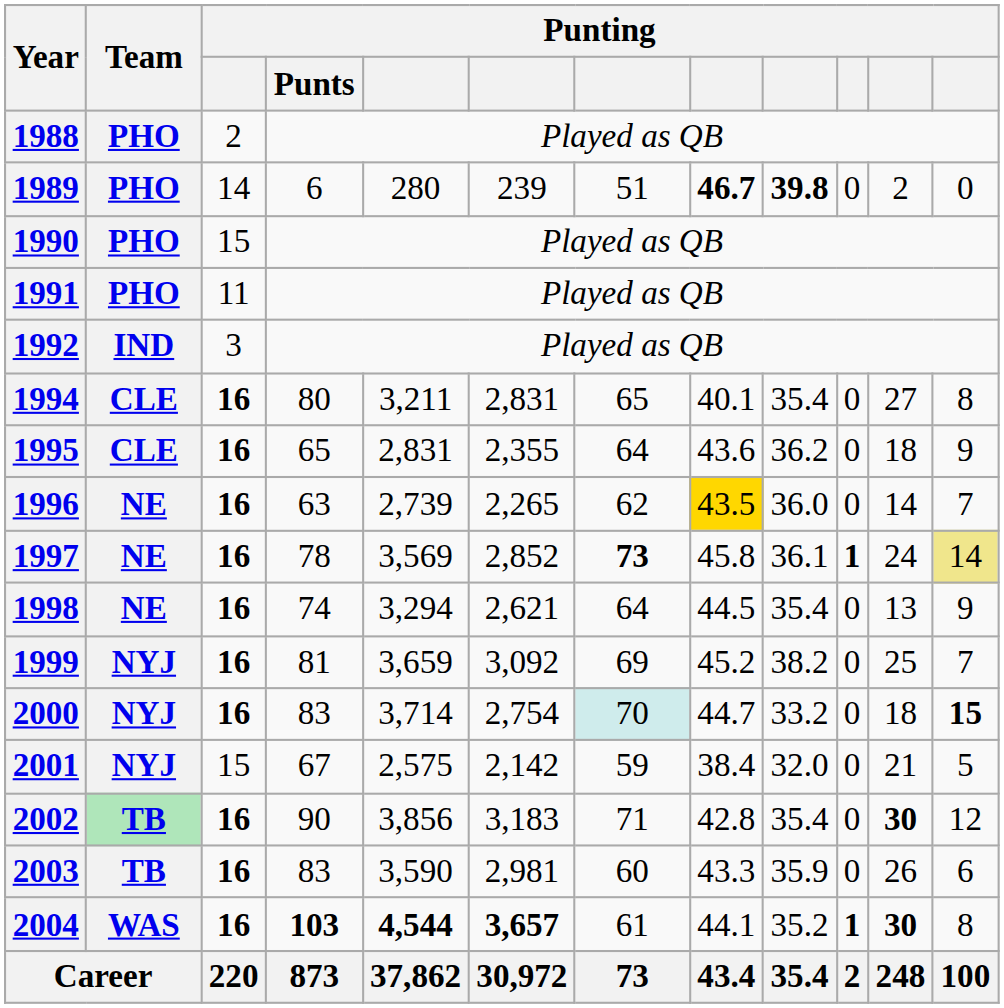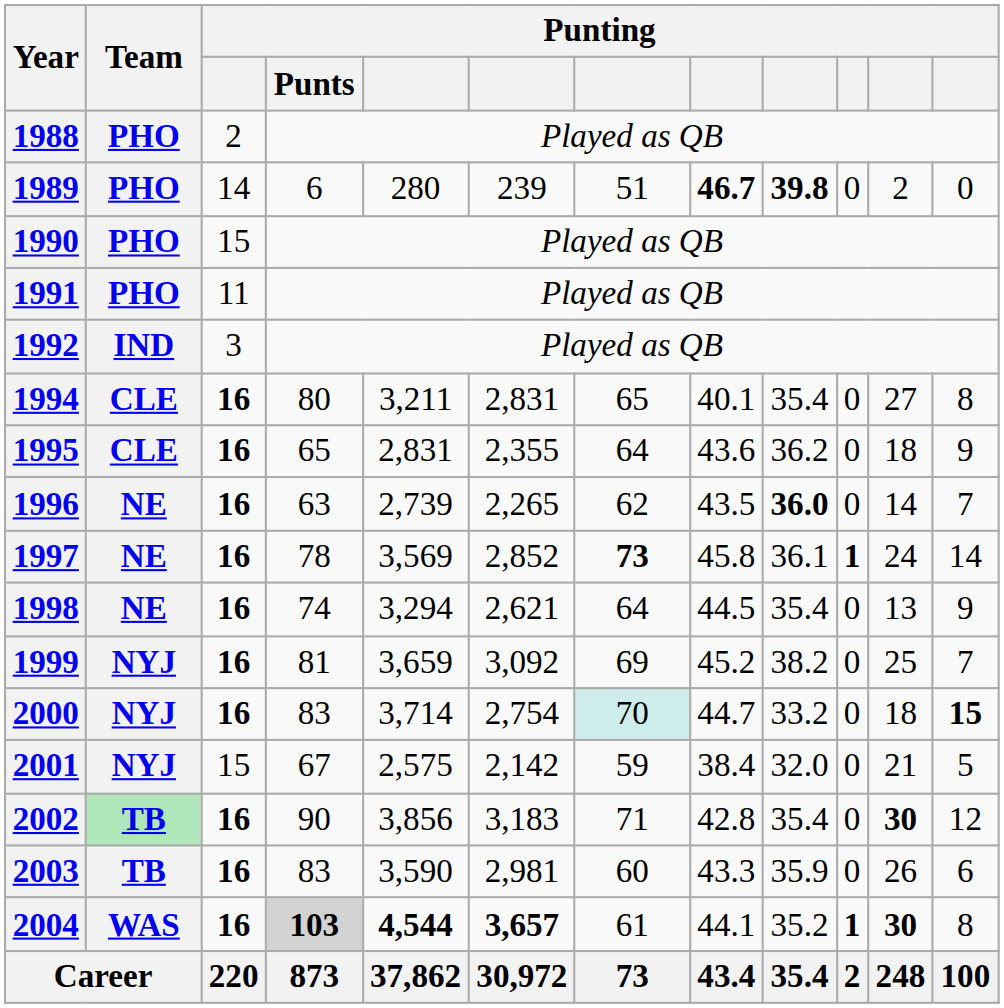(726, 503) gold background -> (726, 503) no background
(800, 503) normal -> (800, 503) bold
(965, 556) khaki background -> (965, 556) no background
(314, 923) no background -> (314, 923) lightgrey background
